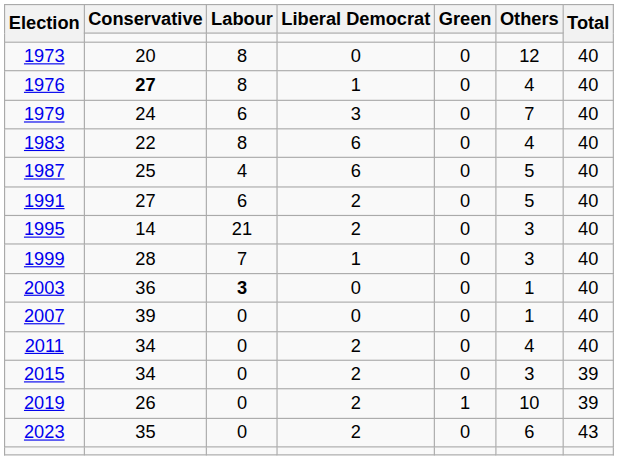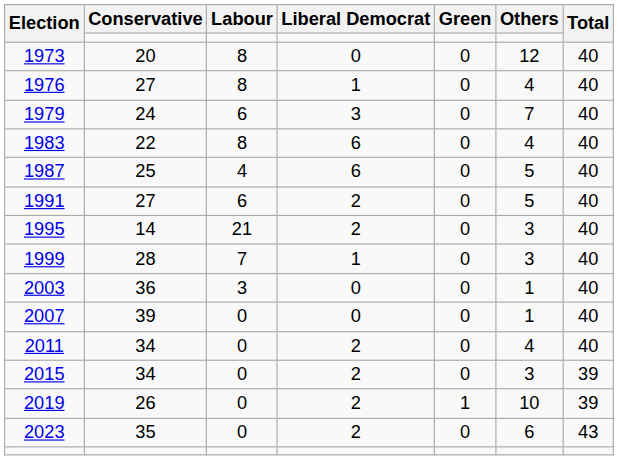(145, 85) bold -> (145, 85) normal
(242, 287) bold -> (242, 287) normal
